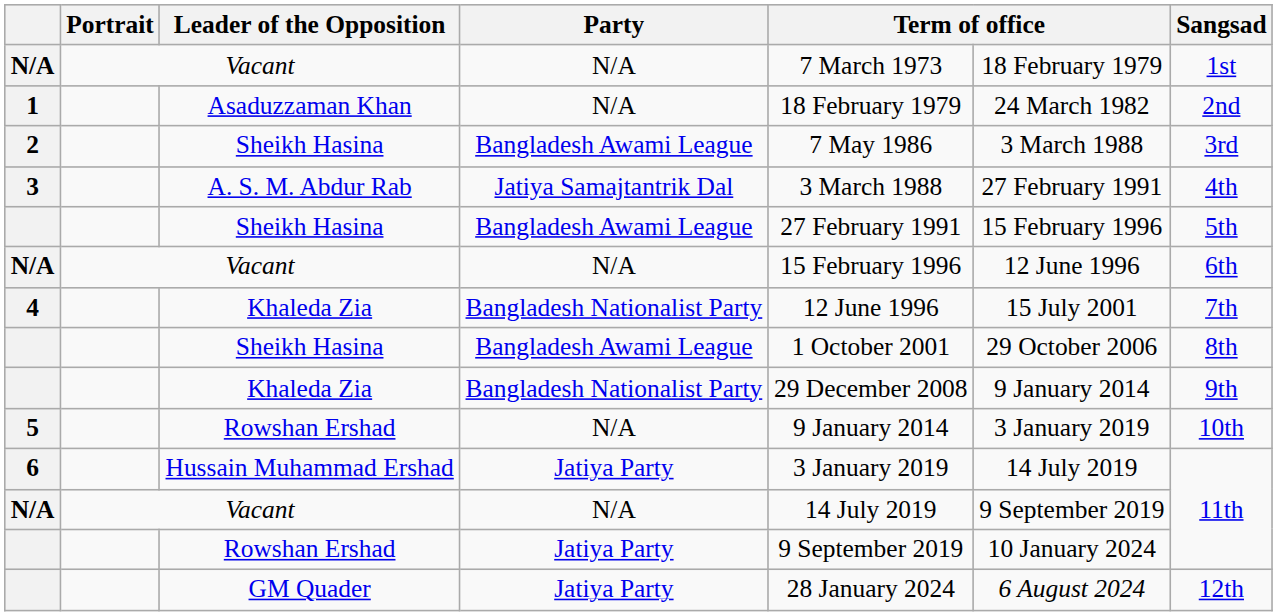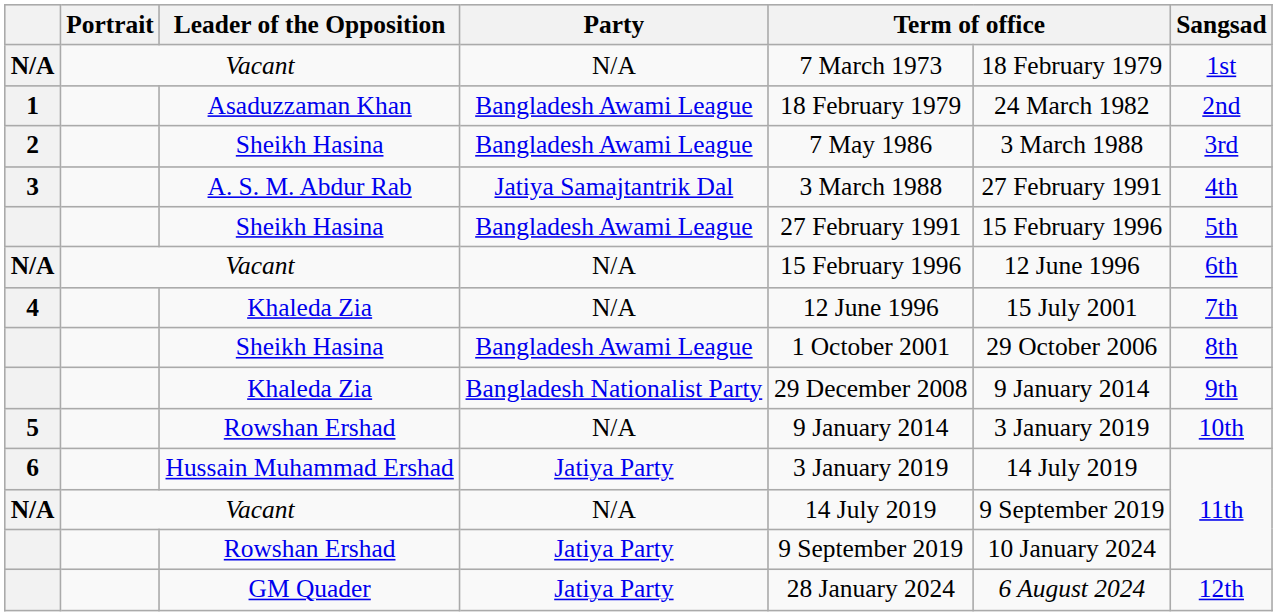(614, 105) N/A -> (614, 105) Bangladesh Awami League
(614, 307) Bangladesh Nationalist Party -> (614, 307) N/A
